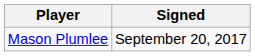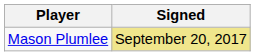(181, 39) no background -> (181, 39) khaki background
